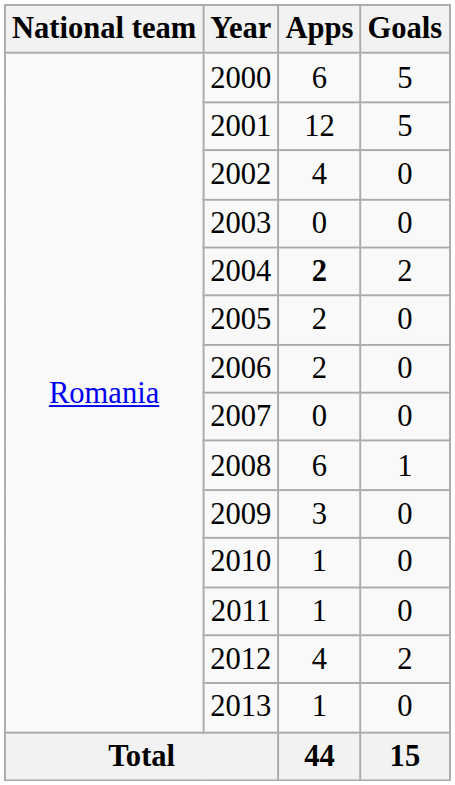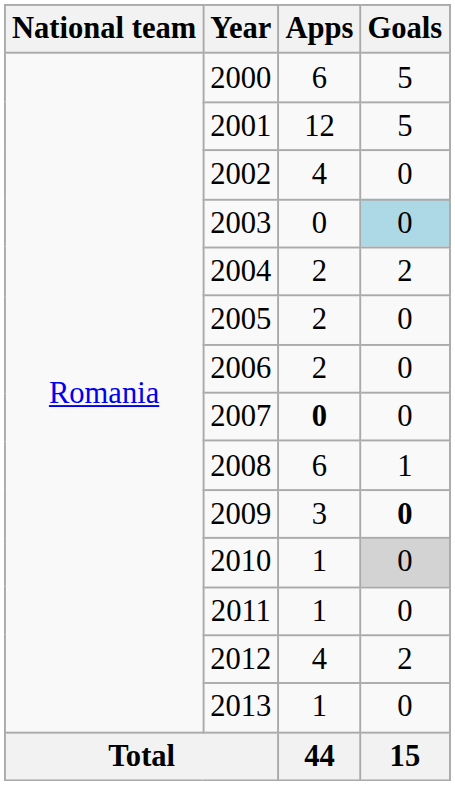(405, 222) no background -> (405, 222) lightblue background
(319, 271) bold -> (319, 271) normal
(319, 416) normal -> (319, 416) bold
(405, 513) normal -> (405, 513) bold
(405, 561) no background -> (405, 561) lightgrey background
